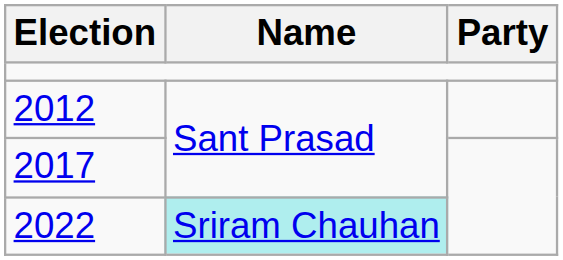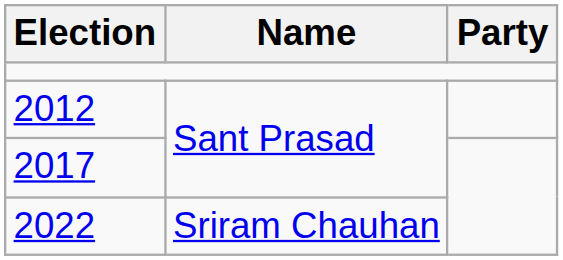(306, 224) paleturquoise background -> (306, 224) no background
